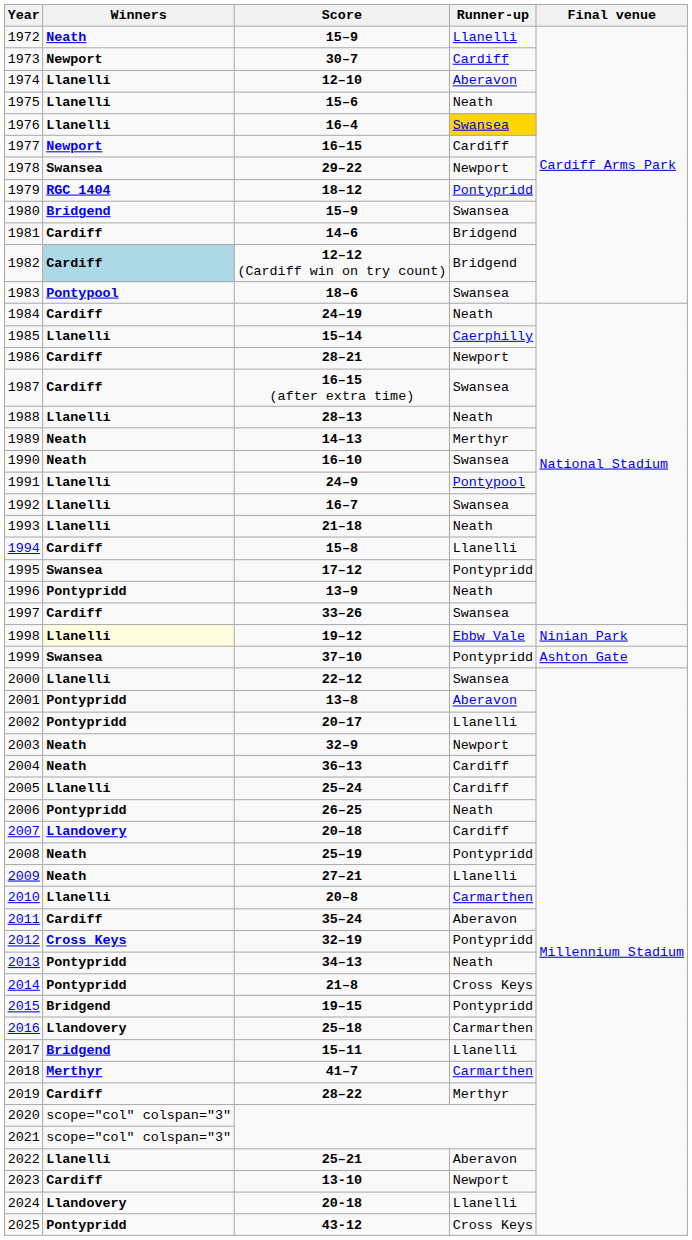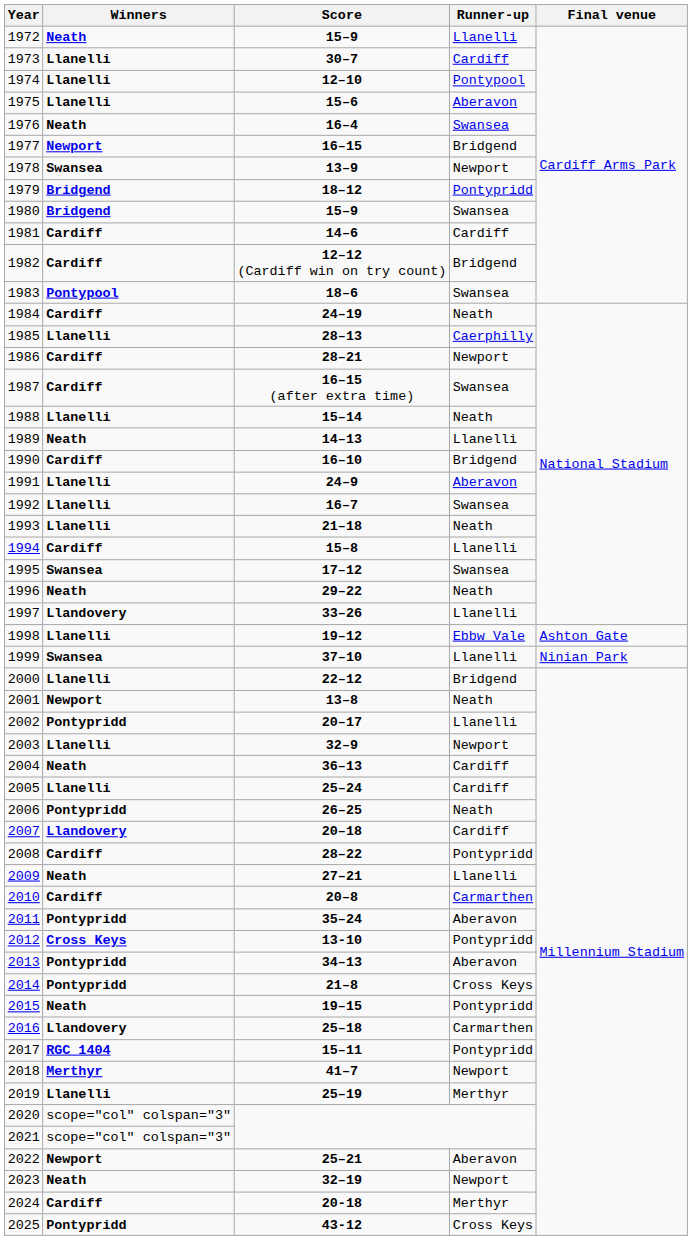(74, 59) Newport -> (78, 59) Llanelli
(485, 81) Aberavon -> (489, 81) Pontypool
(473, 103) Neath -> (485, 103) Aberavon
(78, 125) Llanelli -> (66, 125) Neath
(481, 125) gold background -> (481, 125) no background
(481, 146) Cardiff -> (485, 146) Bridgend
(342, 168) 29–22 -> (342, 168) 13–9
(78, 190) RGC 1404 -> (78, 190) Bridgend
(485, 234) Bridgend -> (481, 234) Cardiff
(74, 263) lightblue background -> (74, 263) no background
(342, 336) 15–14 -> (342, 336) 28–13
(342, 417) 28–13 -> (342, 417) 15–14
(481, 439) Merthyr -> (485, 439) Llanelli
(66, 461) Neath -> (74, 461) Cardiff
(481, 461) Swansea -> (485, 461) Bridgend
(489, 483) Pontypool -> (485, 483) Aberavon
(493, 570) Pontypridd -> (481, 570) Swansea
(86, 592) Pontypridd -> (66, 592) Neath
(342, 592) 13–9 -> (342, 592) 29–22
(74, 614) Cardiff -> (86, 614) Llandovery
(481, 614) Swansea -> (485, 614) Llanelli
(78, 636) lightyellow background -> (78, 636) no background
(584, 636) Ninian Park -> (584, 636) Ashton Gate
(493, 657) Pontypridd -> (485, 657) Llanelli
(584, 657) Ashton Gate -> (584, 657) Ninian Park
(481, 679) Swansea -> (485, 679) Bridgend
(86, 701) Pontypridd -> (74, 701) Newport
(485, 701) Aberavon -> (473, 701) Neath
(66, 745) Neath -> (78, 745) Llanelli
(66, 854) Neath -> (74, 854) Cardiff
(342, 854) 25–19 -> (342, 854) 28–22
(78, 897) Llanelli -> (74, 897) Cardiff
(74, 919) Cardiff -> (86, 919) Pontypridd
(342, 941) 32–19 -> (342, 941) 13-10
(473, 963) Neath -> (485, 963) Aberavon
(78, 1007) Bridgend -> (66, 1007) Neath
(78, 1050) Bridgend -> (78, 1050) RGC 1404
(485, 1050) Llanelli -> (493, 1050) Pontypridd
(493, 1072) Carmarthen -> (481, 1072) Newport
(74, 1094) Cardiff -> (78, 1094) Llanelli
(342, 1094) 28–22 -> (342, 1094) 25–19
(78, 1159) Llanelli -> (74, 1159) Newport
(74, 1181) Cardiff -> (66, 1181) Neath
(342, 1181) 13-10 -> (342, 1181) 32–19
(86, 1203) Llandovery -> (74, 1203) Cardiff
(485, 1203) Llanelli -> (481, 1203) Merthyr
